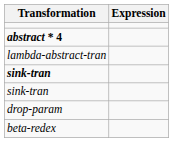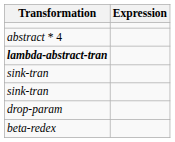(35, 37) bold -> (35, 37) normal
(57, 55) normal -> (57, 55) bold
(29, 73) bold -> (28, 73) normal
